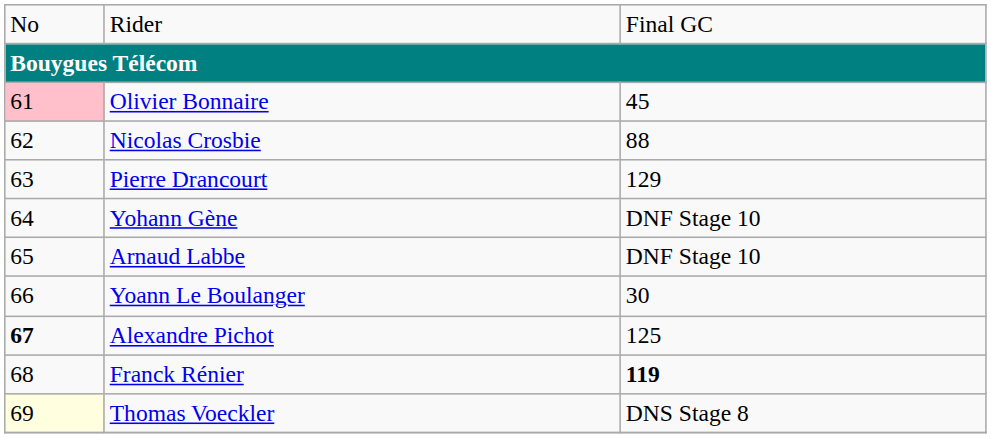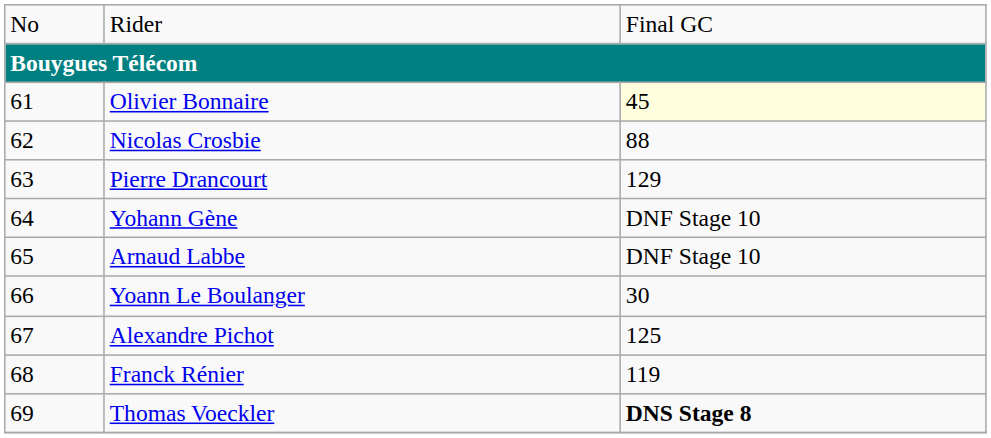(22, 101) pink background -> (22, 101) no background
(638, 101) no background -> (638, 101) lightyellow background
(22, 334) bold -> (22, 334) normal
(643, 373) bold -> (643, 373) normal
(22, 412) lightyellow background -> (22, 412) no background
(687, 412) normal -> (689, 412) bold
